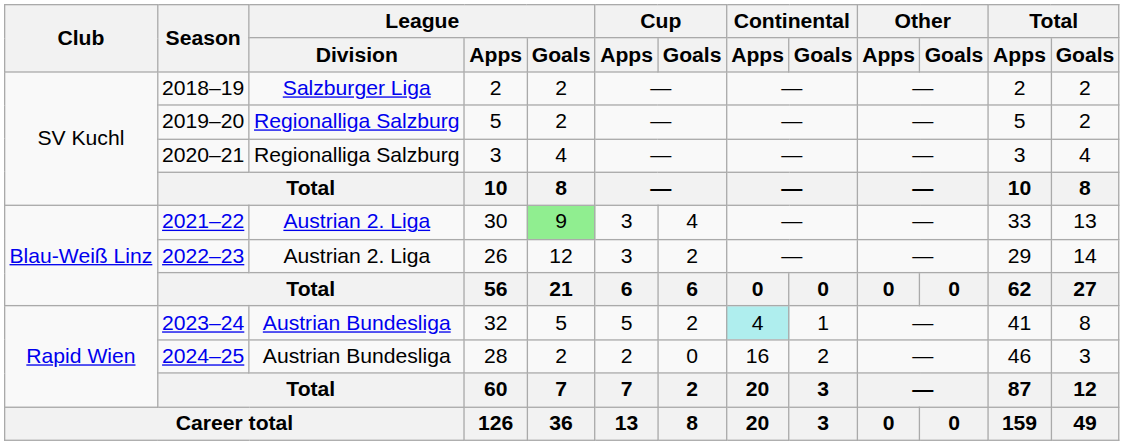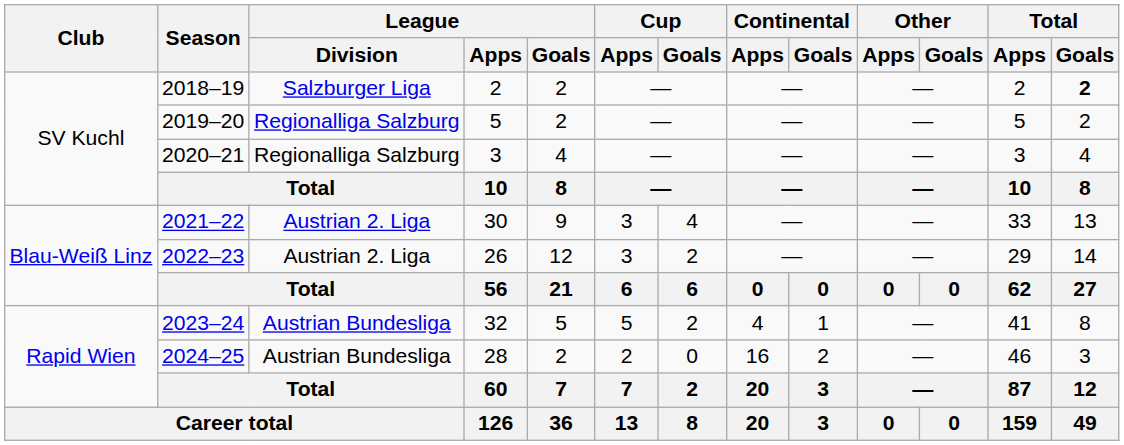(1085, 88) normal -> (1085, 88) bold
(561, 222) lightgreen background -> (561, 222) no background
(758, 322) paleturquoise background -> (758, 322) no background
